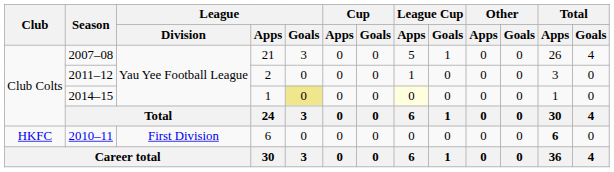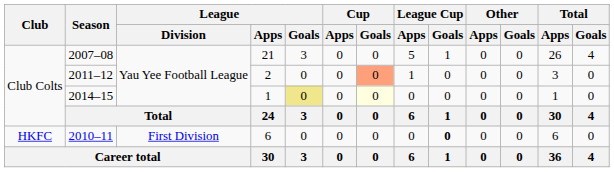(375, 75) no background -> (375, 75) lightsalmon background
(375, 95) no background -> (375, 95) lightyellow background
(411, 95) lightyellow background -> (411, 95) no background
(448, 136) normal -> (448, 136) bold
(555, 136) bold -> (555, 136) normal
